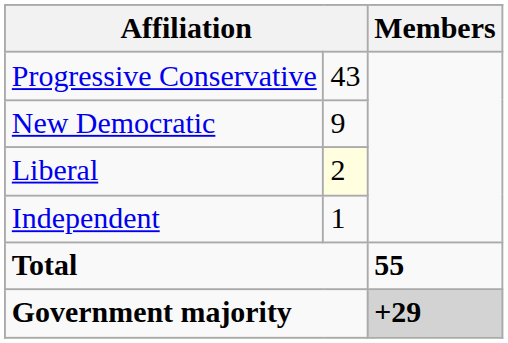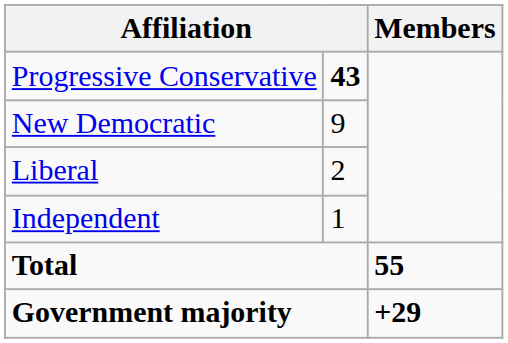(346, 75) normal -> (346, 75) bold
(338, 170) lightyellow background -> (338, 170) no background
(398, 312) lightgrey background -> (398, 312) no background
